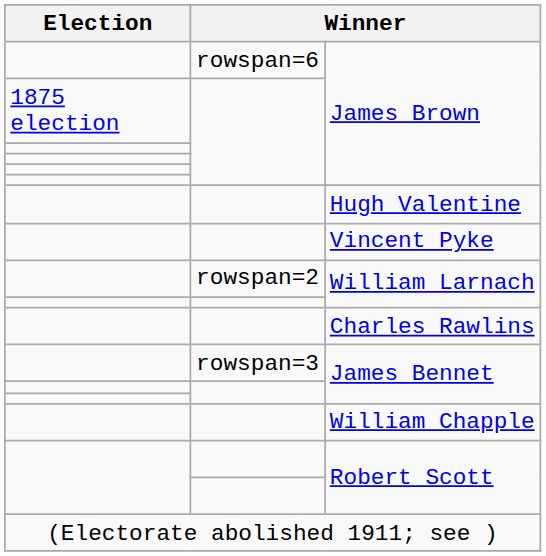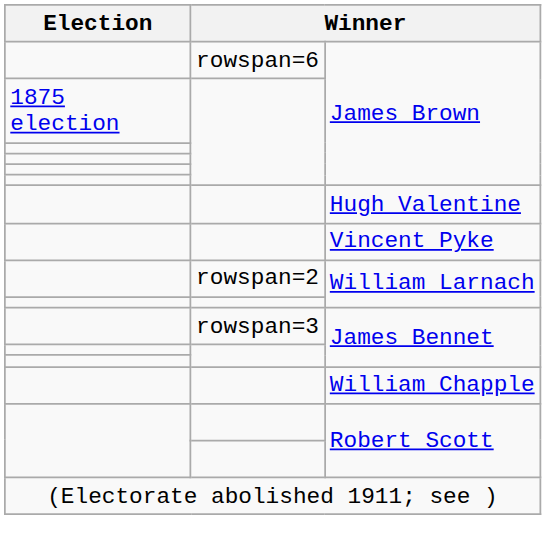- row: (258, 326)
